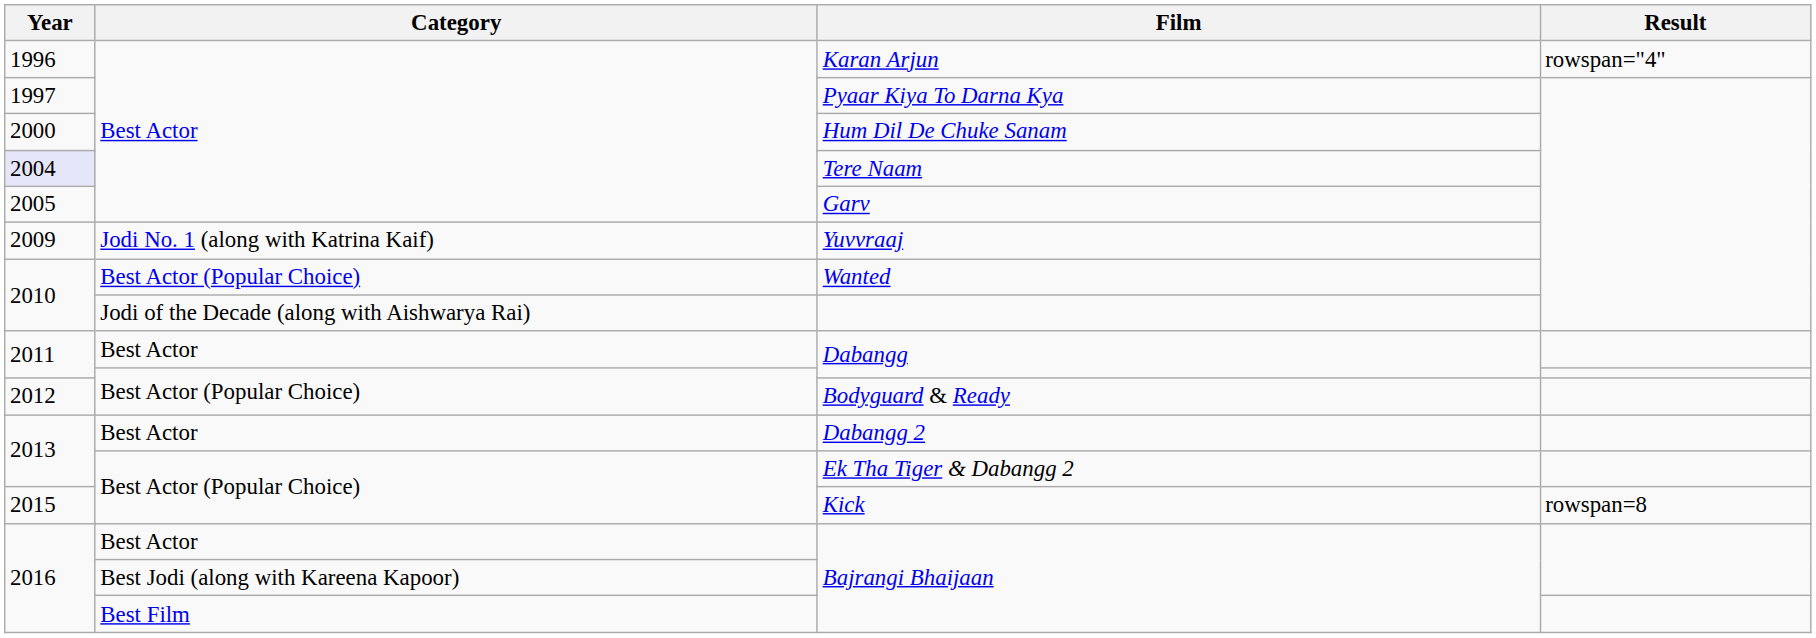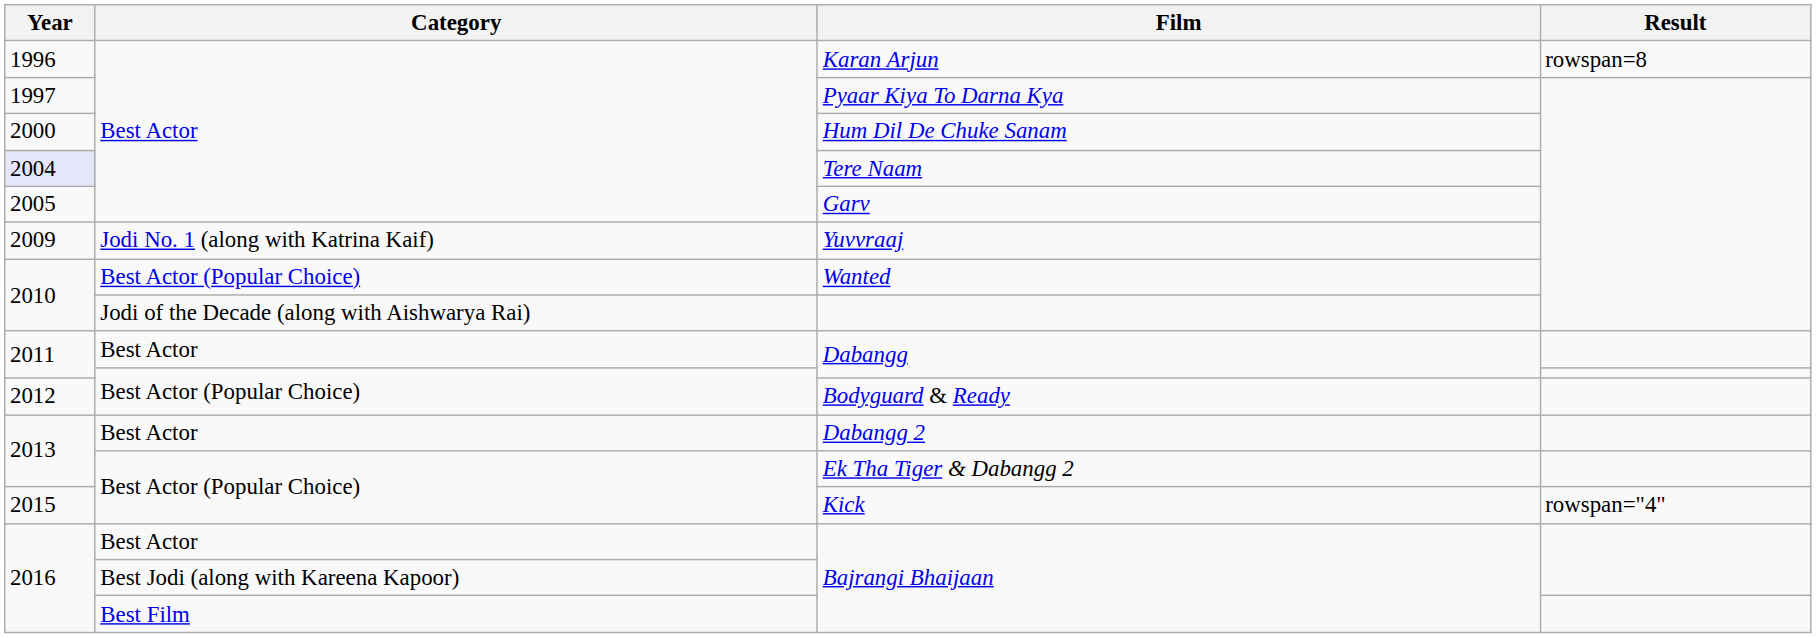(1605, 58) rowspan="4" -> (1596, 58) rowspan=8
(1596, 504) rowspan=8 -> (1605, 504) rowspan="4"
